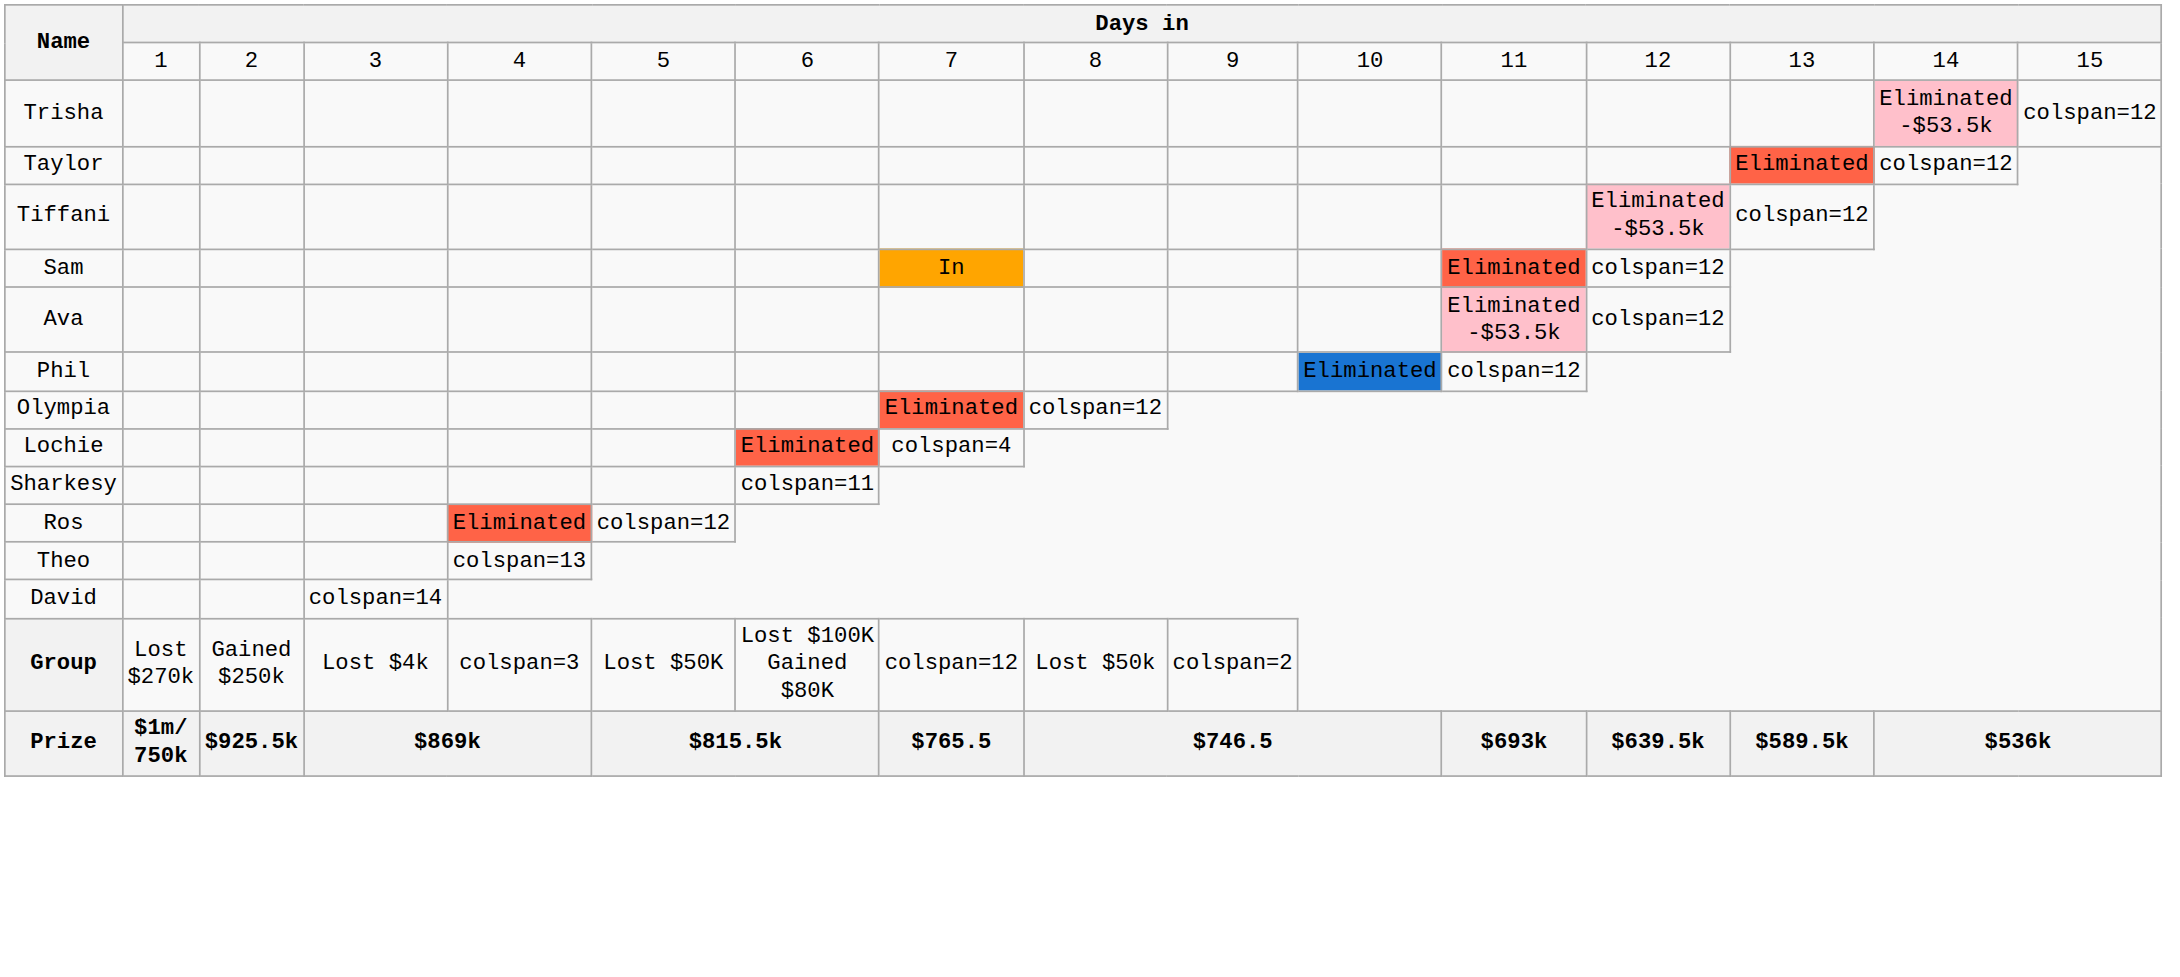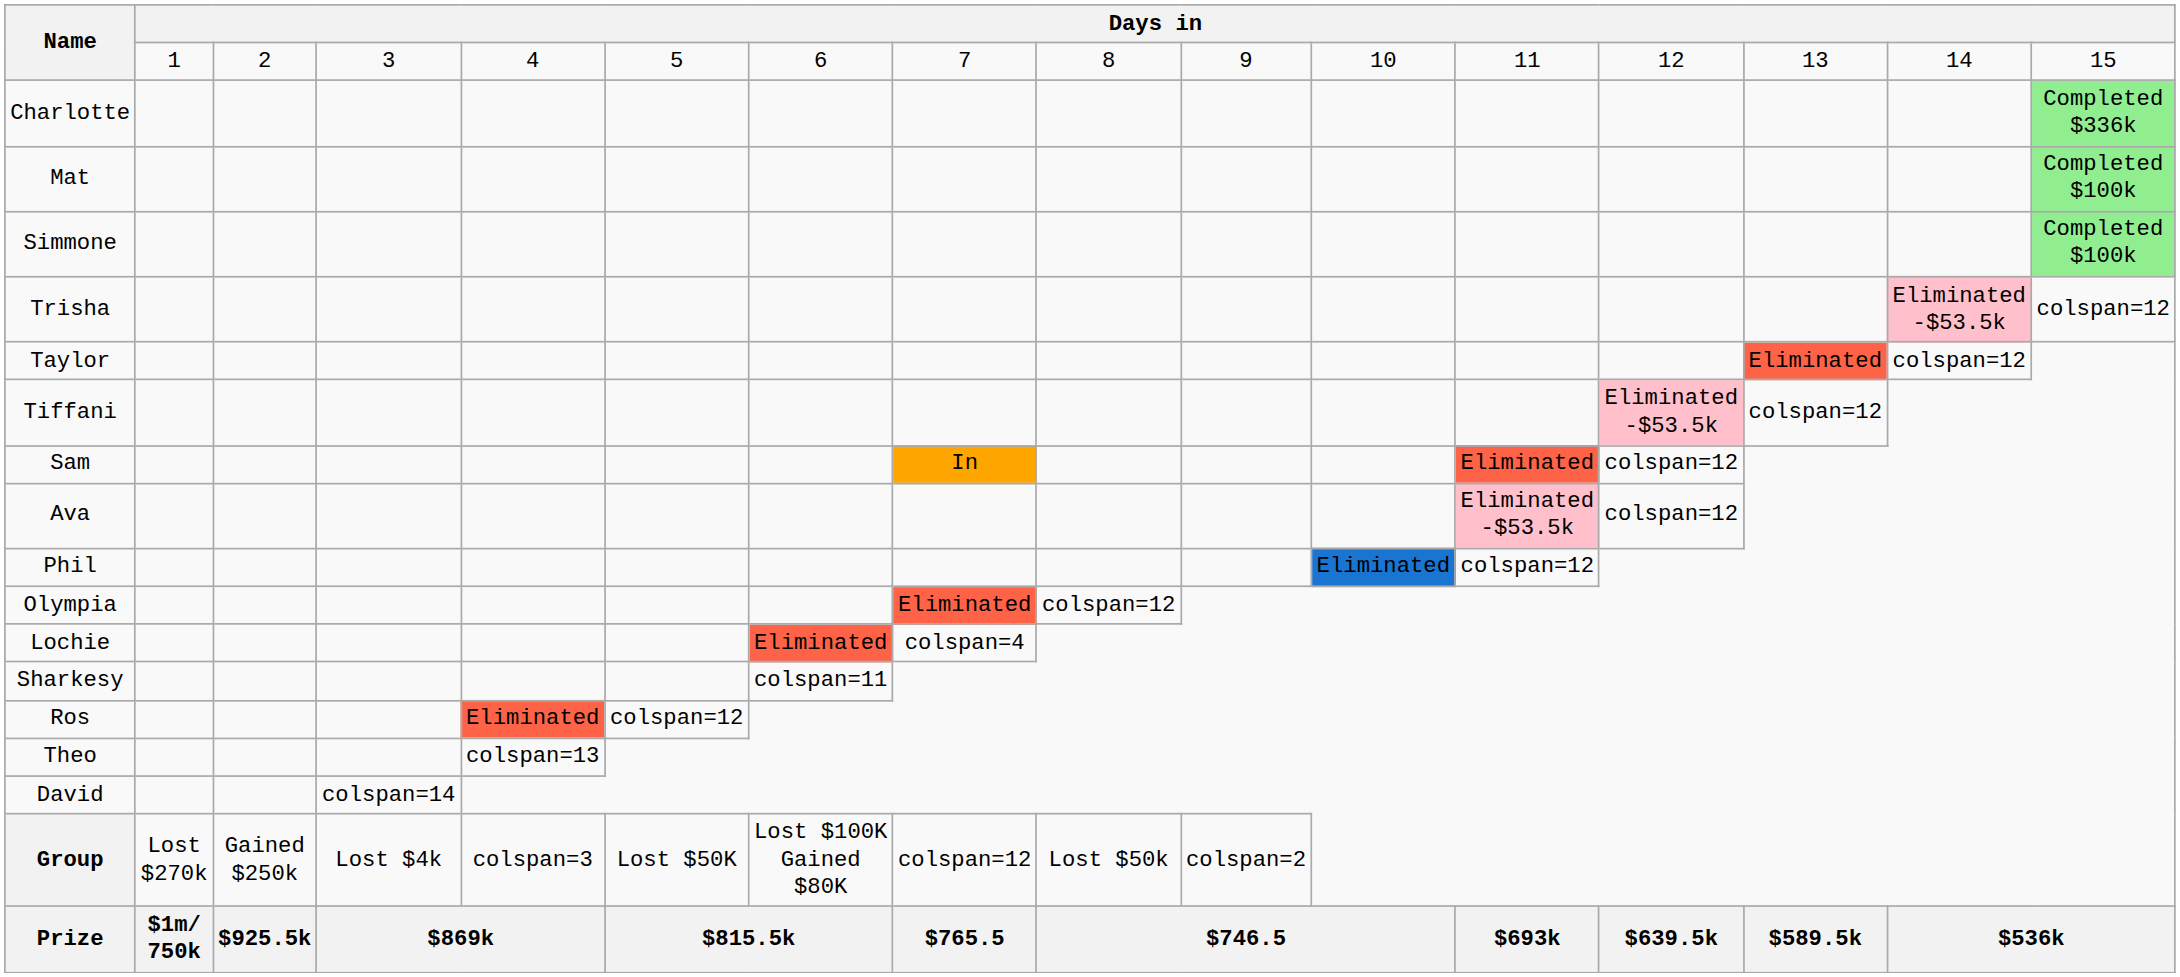+ row: (70, 113)
+ row: (70, 178)
+ row: (70, 243)
